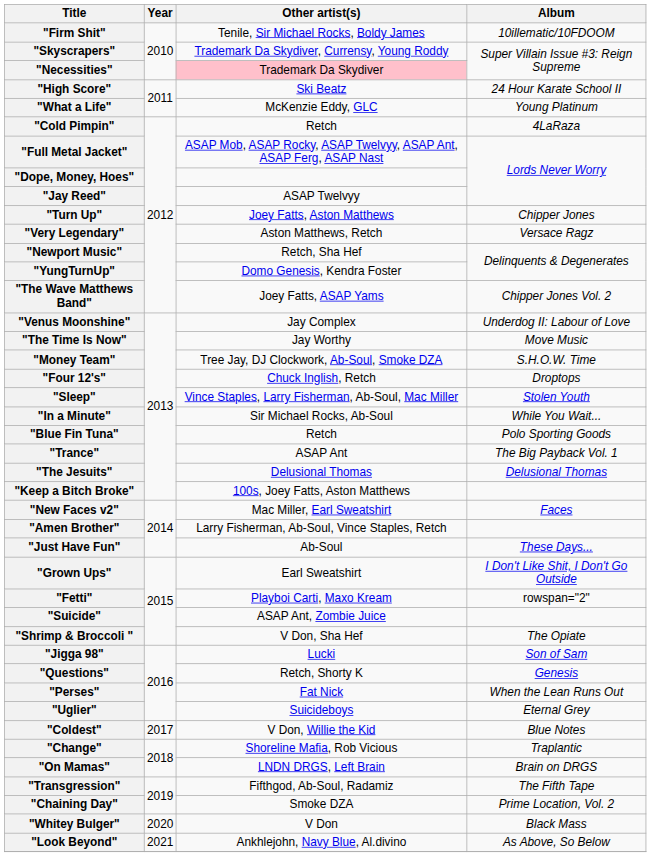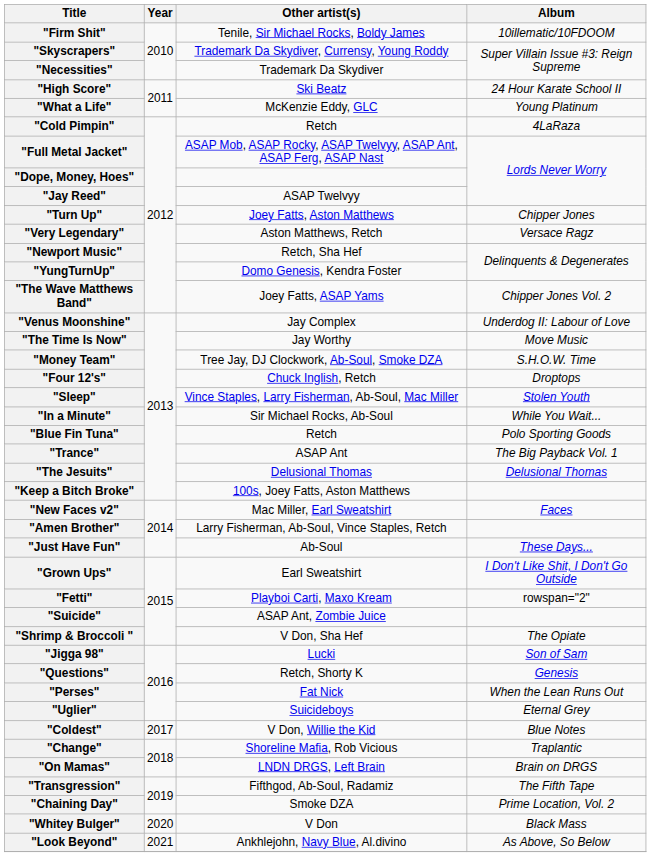(321, 70) pink background -> (321, 70) no background
